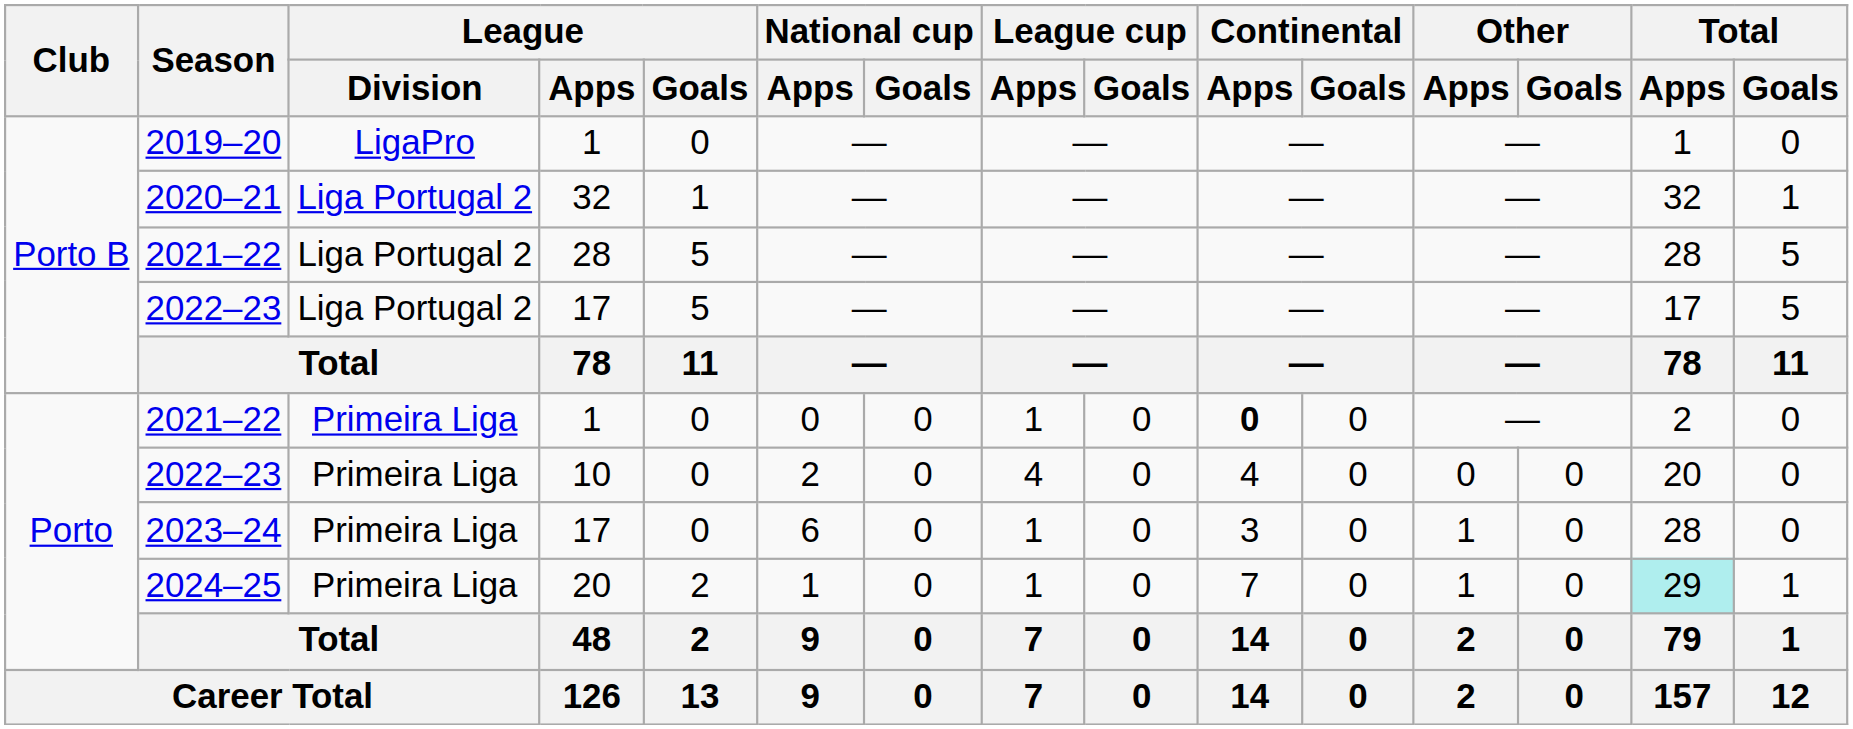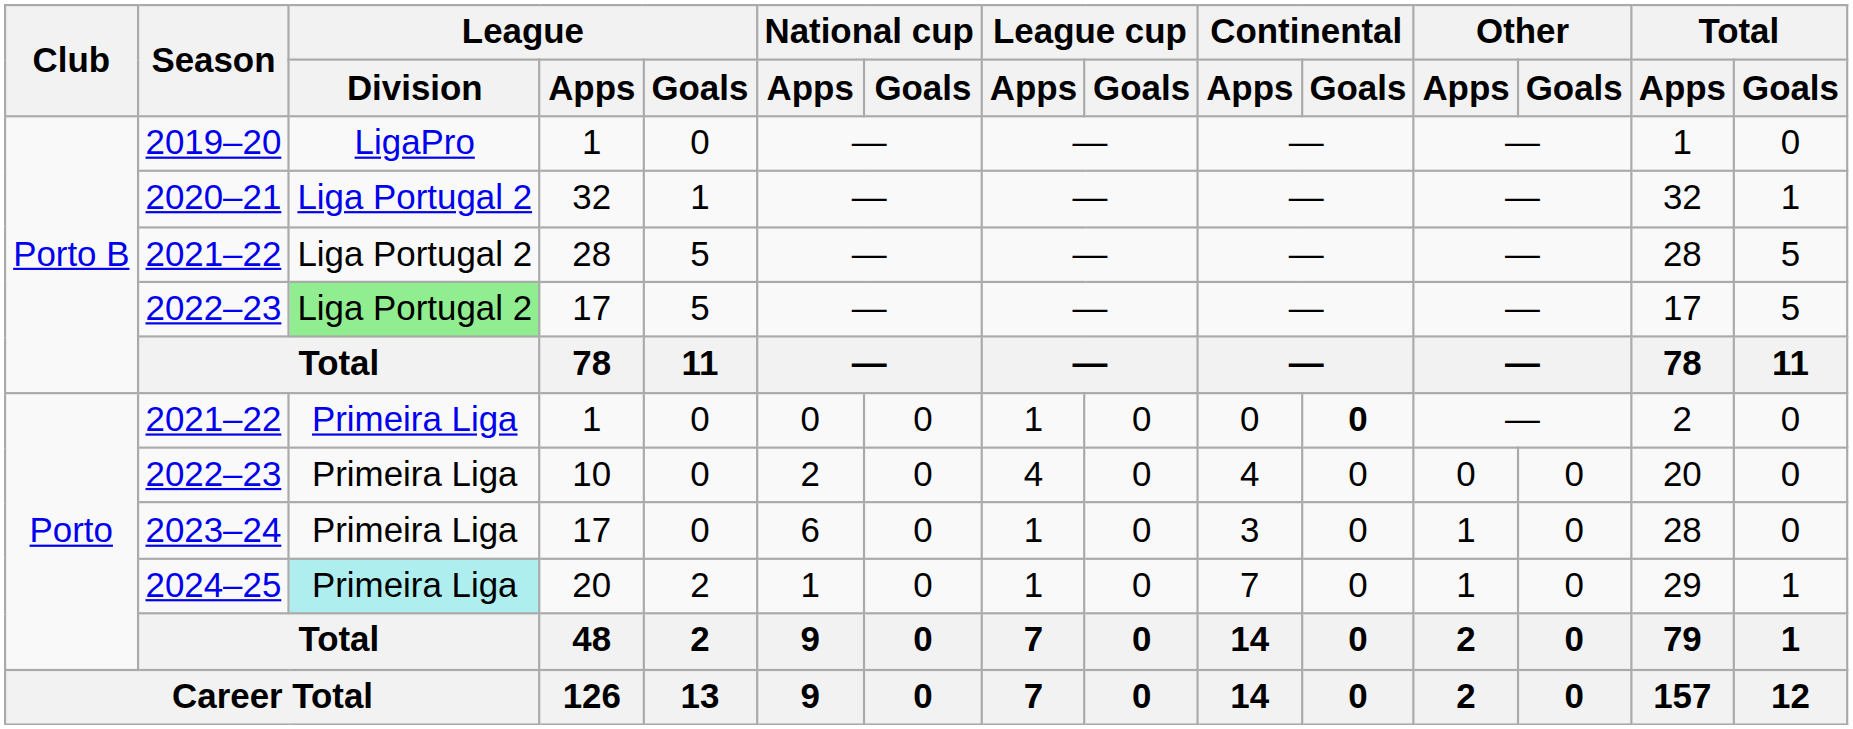(415, 308) no background -> (415, 308) lightgreen background
(1250, 419) bold -> (1250, 419) normal
(1358, 419) normal -> (1358, 419) bold
(415, 585) no background -> (415, 585) paleturquoise background
(1682, 585) paleturquoise background -> (1682, 585) no background
